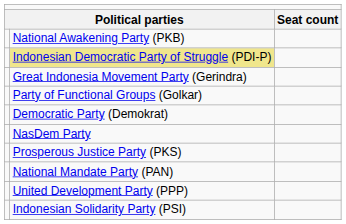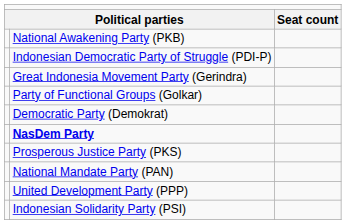(142, 57) khaki background -> (142, 57) no background
(52, 133) normal -> (53, 133) bold
